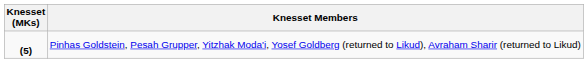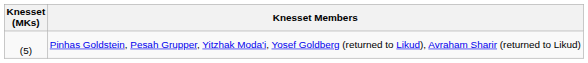(26, 50) bold -> (26, 50) normal
